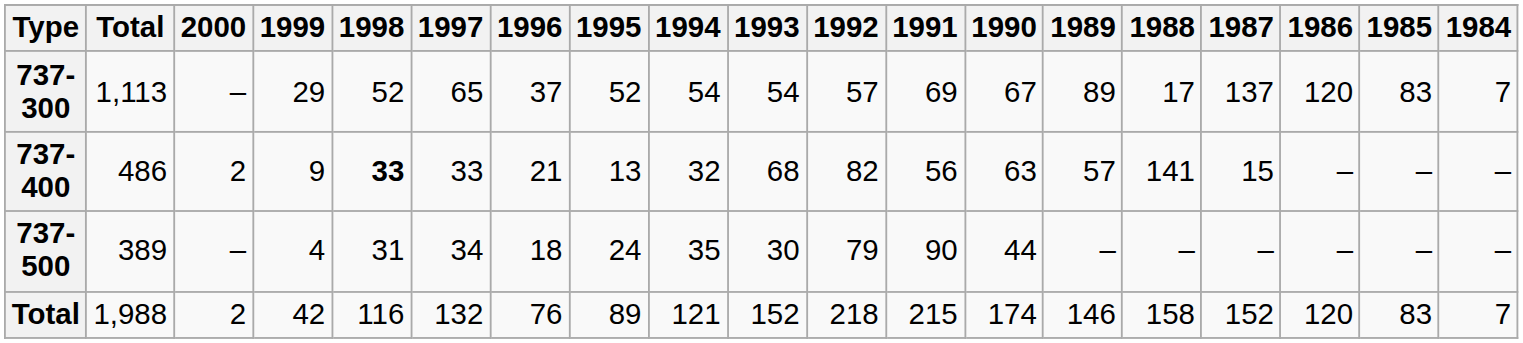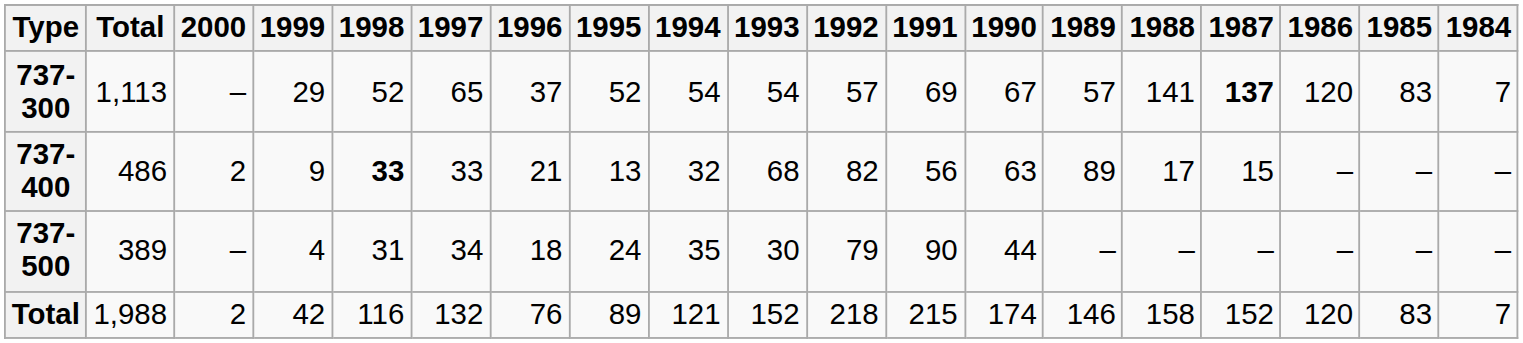(1099, 91) 89 -> (1099, 91) 57
(1179, 91) 17 -> (1170, 91) 141
(1249, 91) normal -> (1249, 91) bold
(1099, 170) 57 -> (1099, 170) 89
(1170, 170) 141 -> (1179, 170) 17
